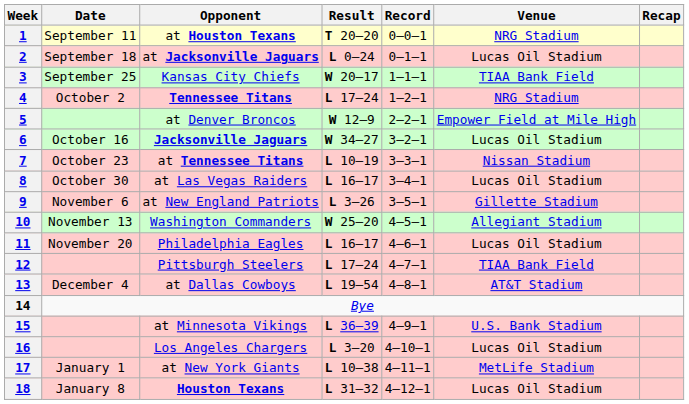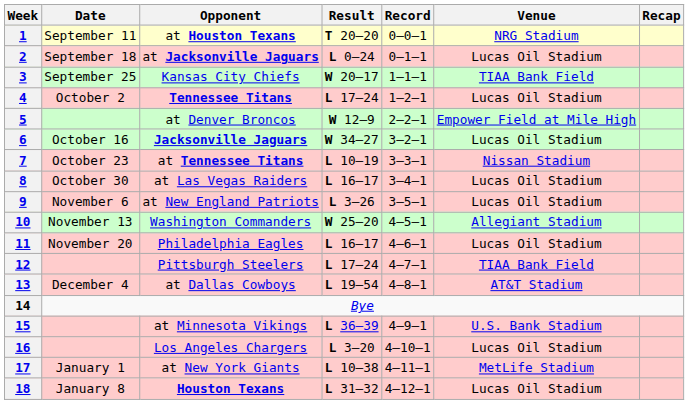(536, 98) NRG Stadium -> (536, 98) Lucas Oil Stadium
(536, 202) Gillette Stadium -> (536, 202) Lucas Oil Stadium
